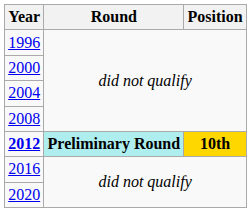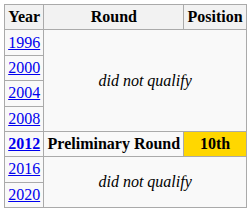(114, 144) paleturquoise background -> (114, 144) no background
